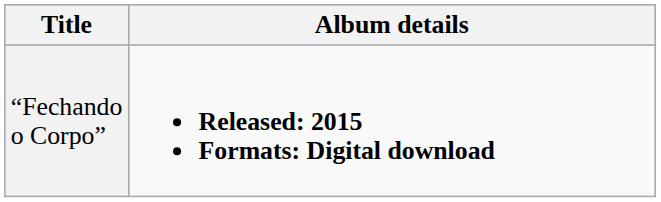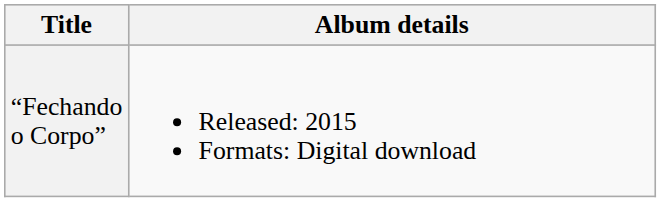(392, 135) bold -> (392, 135) normal
